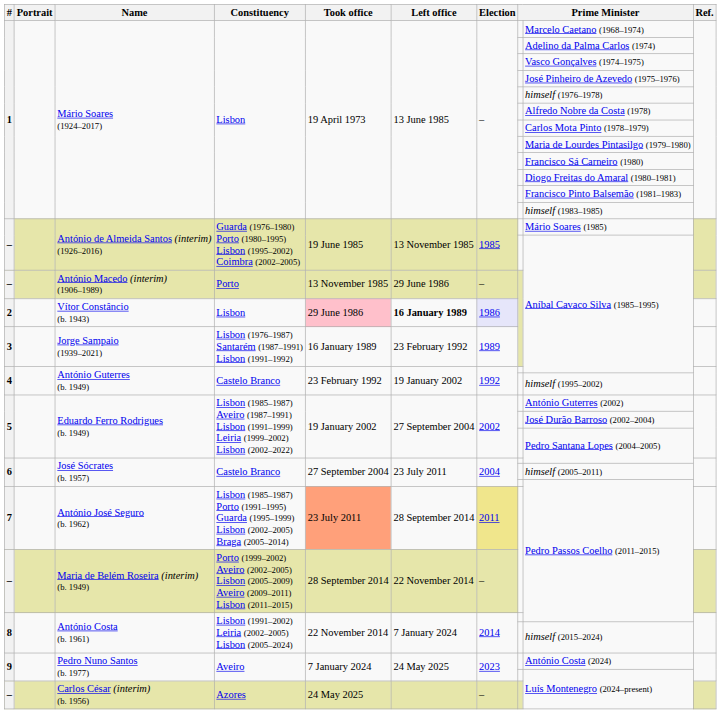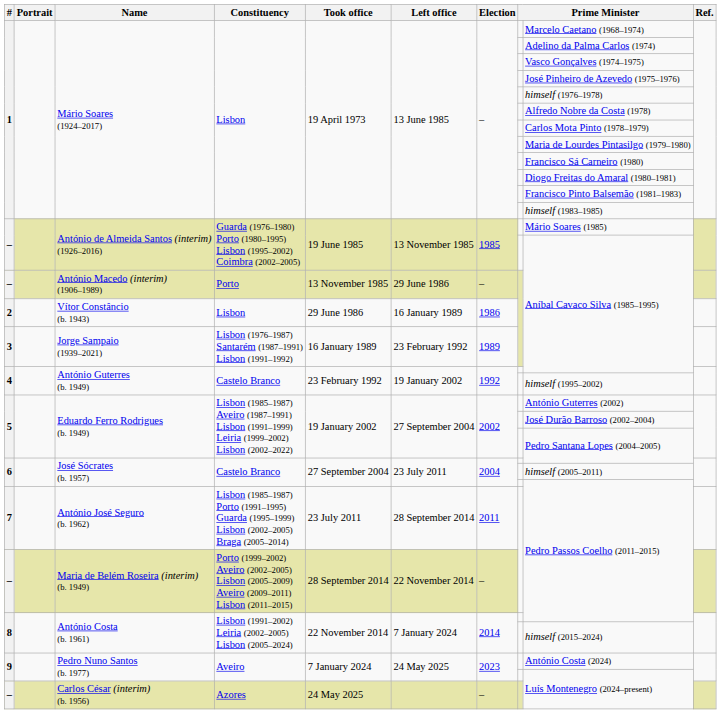(336, 312) pink background -> (336, 312) no background
(430, 312) bold -> (428, 312) normal
(490, 312) lavender background -> (490, 312) no background
(334, 518) lightsalmon background -> (334, 518) no background
(489, 518) khaki background -> (489, 518) no background
